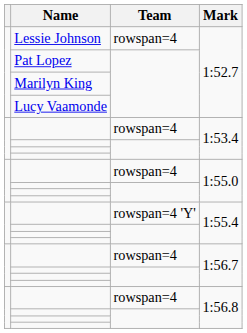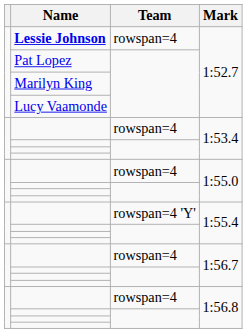(58, 38) normal -> (60, 38) bold
